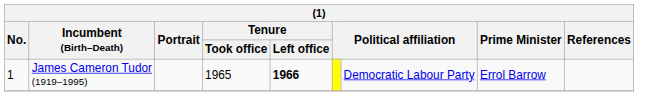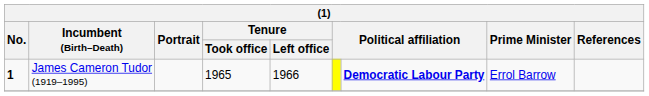(10, 74) normal -> (10, 74) bold
(286, 74) bold -> (286, 74) normal
(409, 74) normal -> (414, 74) bold
